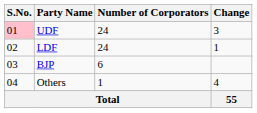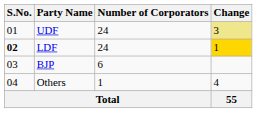(12, 30) pink background -> (12, 30) no background
(216, 30) no background -> (216, 30) khaki background
(12, 47) normal -> (12, 47) bold
(216, 47) no background -> (216, 47) gold background
